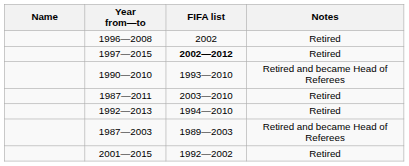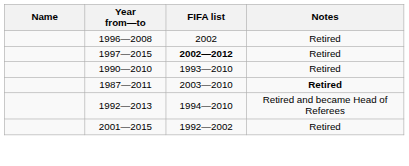(325, 75) Retired and became Head of Referees -> (325, 69) Retired
(325, 96) normal -> (325, 85) bold
(325, 111) Retired -> (325, 106) Retired and became Head of Referees
- row: (125, 132)
